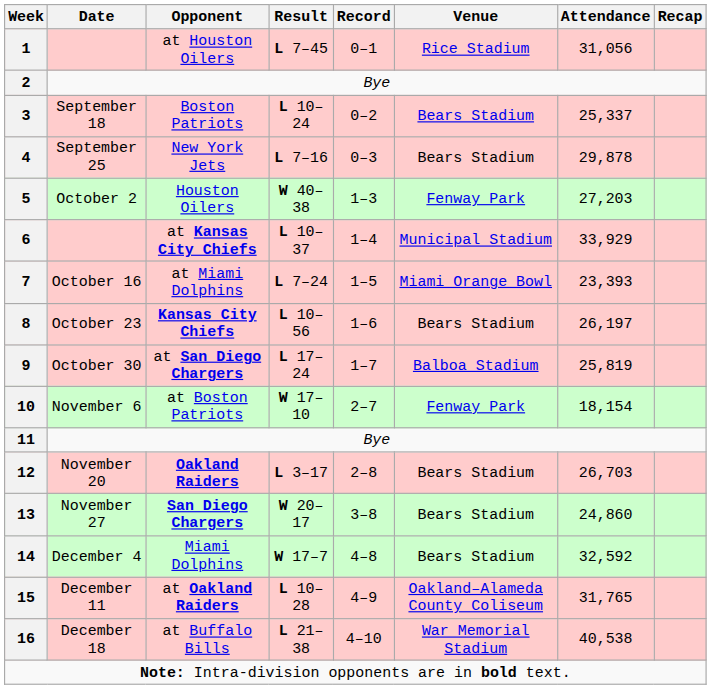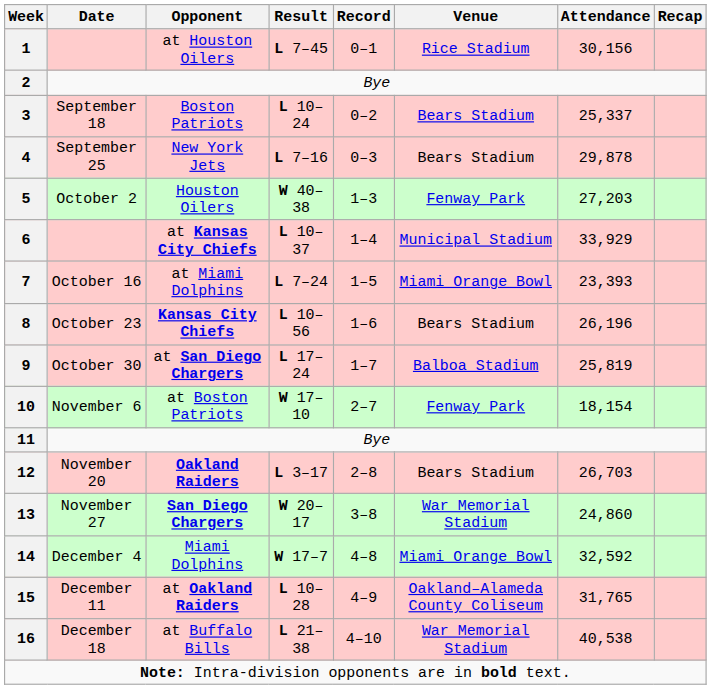(606, 50) 31,056 -> (606, 50) 30,156
(606, 324) 26,197 -> (606, 324) 26,196
(476, 515) Bears Stadium -> (476, 515) War Memorial Stadium
(476, 556) Bears Stadium -> (476, 556) Miami Orange Bowl
